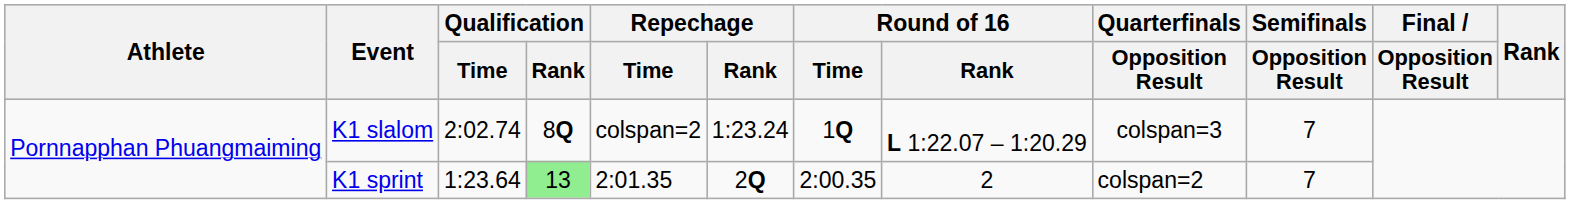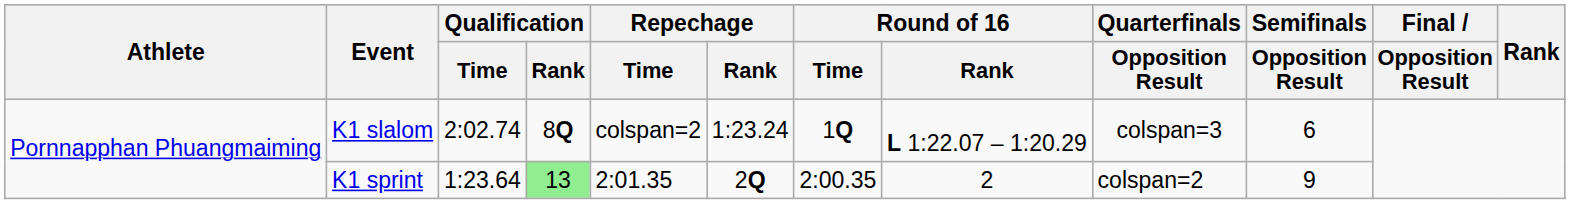(1309, 131) 7 -> (1309, 131) 6
(1309, 180) 7 -> (1309, 180) 9
